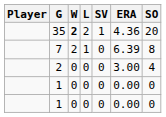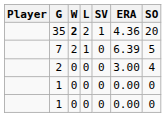(152, 49) 8 -> (152, 49) 5
